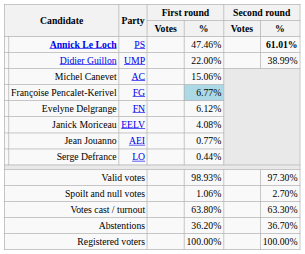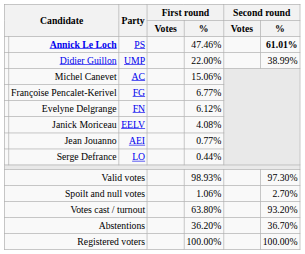(209, 92) lightblue background -> (209, 92) no background
(283, 209) 63.30% -> (283, 209) 93.20%
